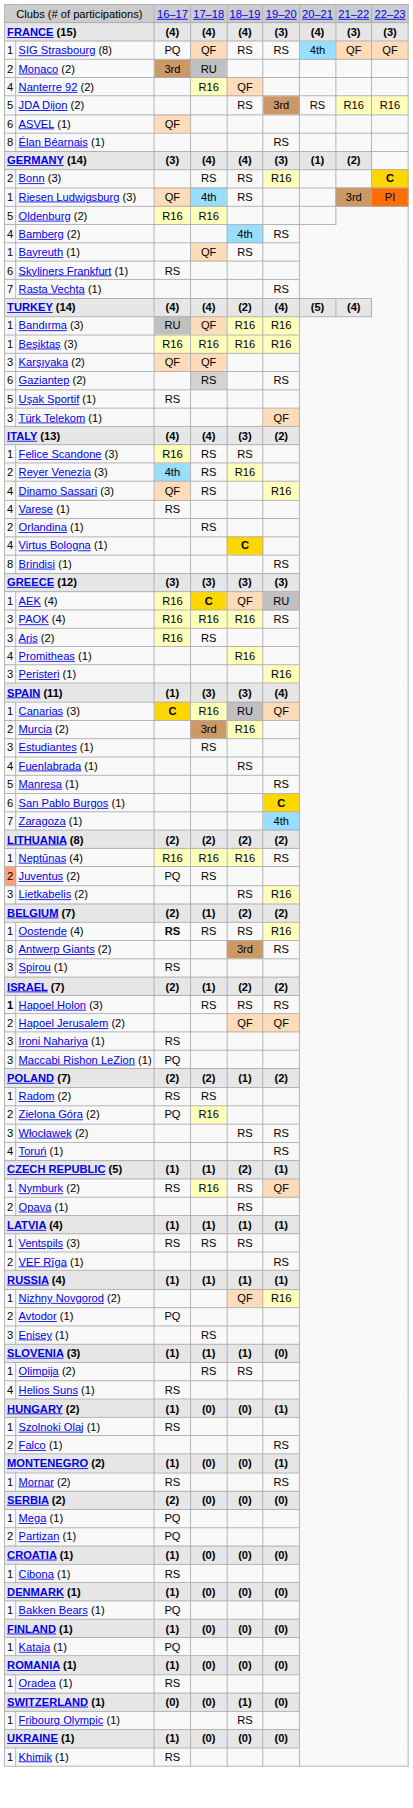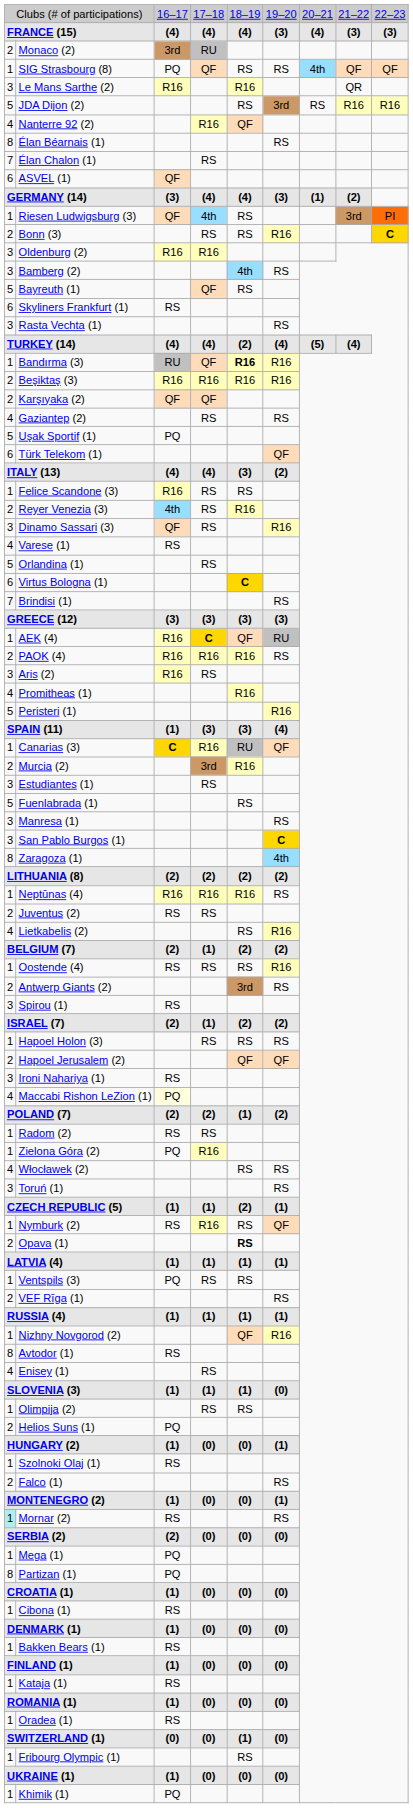rows swapped: (65, 50) <-> (47, 68)
+ row: (66, 87)
rows swapped: (56, 87) <-> (51, 105)
rows swapped: (45, 124) <-> (62, 142)
+ row: (57, 160)
rows swapped: (77, 197) <-> (40, 179)
(10, 215) 5 -> (10, 252) 3
(10, 234) 4 -> (10, 270) 3
(10, 252) 1 -> (10, 289) 5
(10, 289) 7 -> (10, 325) 3
(245, 325) normal -> (245, 362) bold
(10, 344) 1 -> (10, 380) 2
(10, 362) 3 -> (10, 399) 2
(10, 380) 6 -> (10, 417) 4
(209, 380) lightgrey background -> (209, 417) no background
(172, 399) RS -> (172, 435) PQ
(10, 417) 3 -> (10, 454) 6
(10, 491) 4 -> (10, 527) 3
(10, 527) 2 -> (10, 564) 5
(10, 546) 4 -> (10, 582) 6
(10, 564) 8 -> (10, 601) 7
(10, 619) 3 -> (10, 656) 2
(10, 674) 3 -> (10, 711) 5
(10, 766) 4 -> (10, 803) 5
(10, 784) 5 -> (10, 821) 3
(10, 803) 6 -> (10, 839) 3
(10, 821) 7 -> (10, 858) 8
(10, 876) lightsalmon background -> (10, 913) no background
(172, 876) PQ -> (172, 913) RS
(10, 894) 3 -> (10, 931) 4
(172, 931) bold -> (172, 968) normal
(10, 949) 8 -> (10, 986) 2
(10, 1004) bold -> (10, 1041) normal
(10, 1059) 3 -> (10, 1096) 4
(172, 1059) no background -> (172, 1096) lightyellow background
(10, 1115) 2 -> (10, 1151) 1
(10, 1133) 3 -> (10, 1170) 4
(10, 1151) 4 -> (10, 1188) 3
(245, 1206) normal -> (245, 1243) bold
(172, 1243) RS -> (172, 1280) PQ
(10, 1316) 2 -> (10, 1353) 8
(172, 1316) PQ -> (172, 1353) RS
(10, 1335) 3 -> (10, 1371) 4
(10, 1390) 4 -> (10, 1426) 2
(172, 1390) RS -> (172, 1426) PQ
(10, 1482) no background -> (10, 1518) paleturquoise background
(10, 1537) 2 -> (10, 1573) 8
(172, 1610) PQ -> (172, 1647) RS
(172, 1647) PQ -> (172, 1683) RS
(172, 1757) RS -> (172, 1794) PQ
